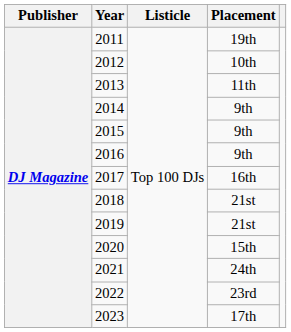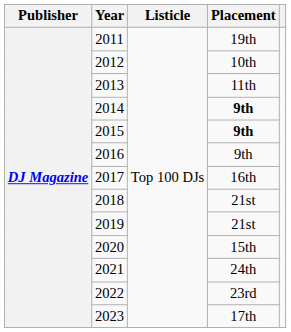(243, 108) normal -> (243, 108) bold
(243, 131) normal -> (243, 131) bold
